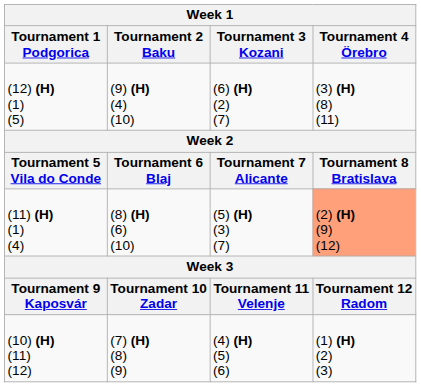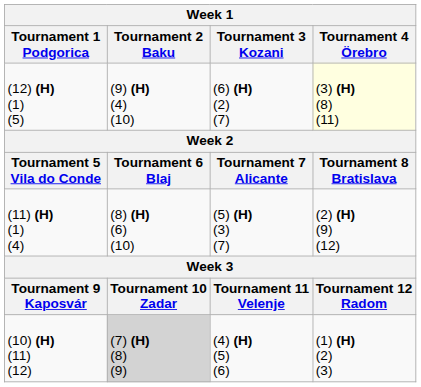(335, 104) no background -> (335, 104) lightyellow background
(335, 230) lightsalmon background -> (335, 230) no background
(130, 356) no background -> (130, 356) lightgrey background
